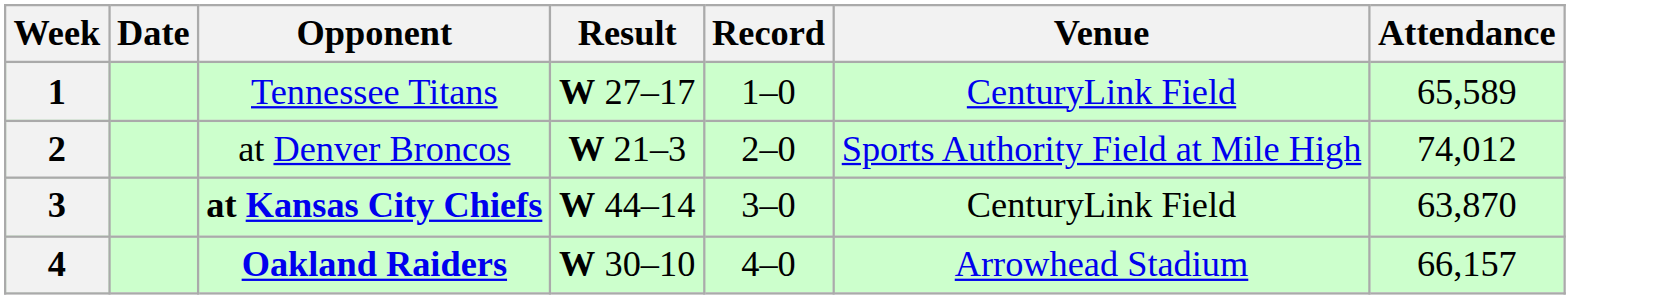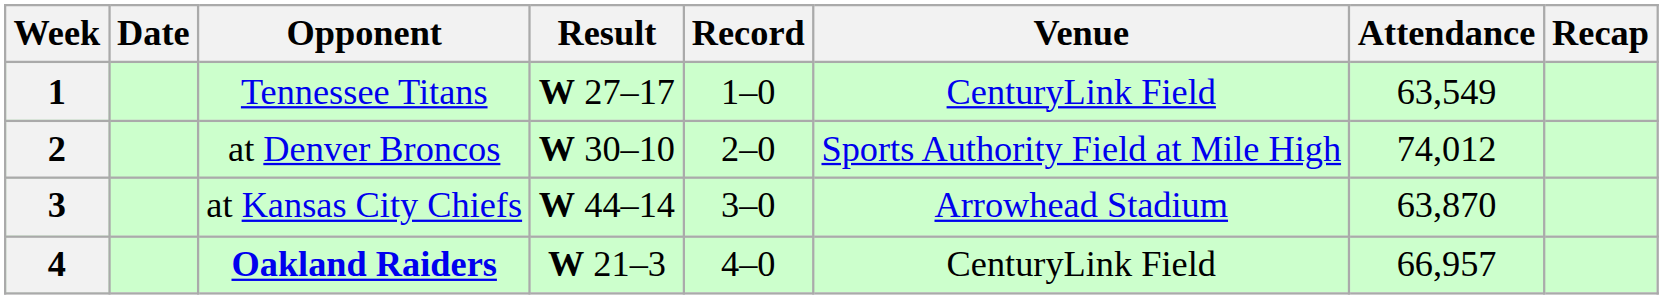+ column: (1601, 33)
(1467, 90) 65,589 -> (1447, 90) 63,549
(627, 148) W 21–3 -> (607, 148) W 30–10
(374, 206) bold -> (364, 206) normal
(1102, 206) CenturyLink Field -> (1081, 206) Arrowhead Stadium
(627, 263) W 30–10 -> (607, 263) W 21–3
(1102, 263) Arrowhead Stadium -> (1081, 263) CenturyLink Field
(1467, 263) 66,157 -> (1447, 263) 66,957
